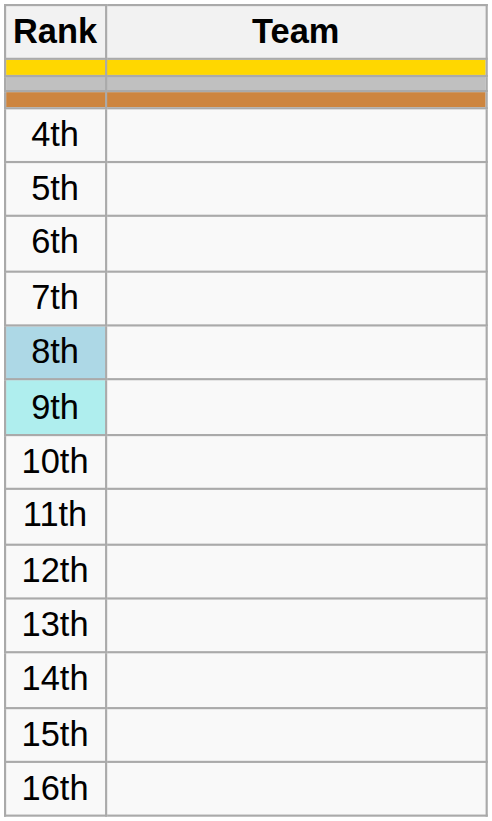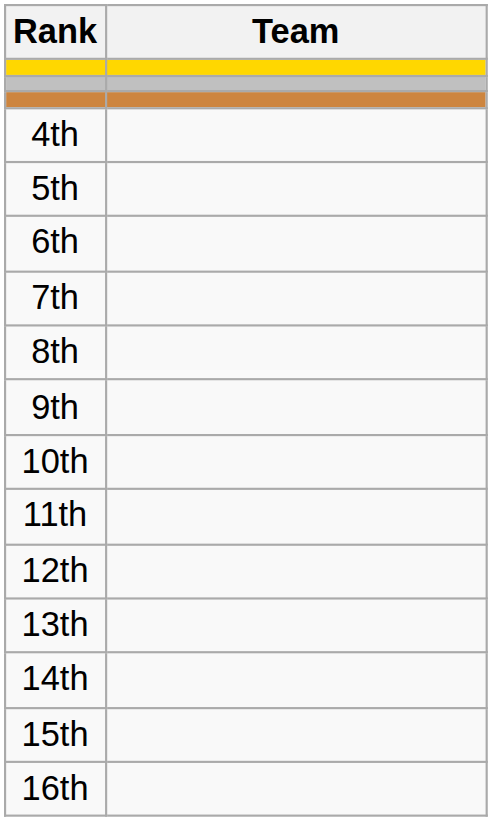(55, 352) lightblue background -> (55, 352) no background
(55, 406) paleturquoise background -> (55, 406) no background
